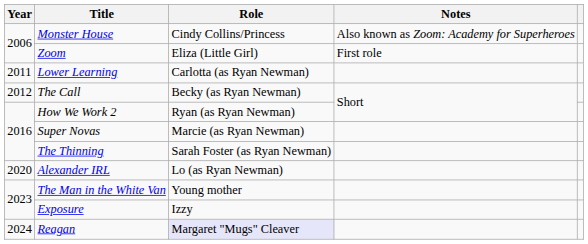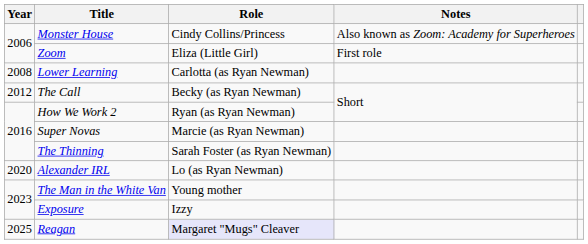(19, 72) 2011 -> (20, 72) 2008
(20, 229) 2024 -> (20, 229) 2025
